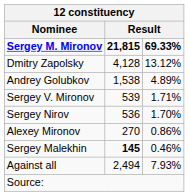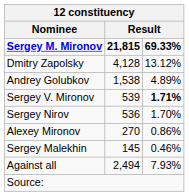(166, 98) normal -> (166, 98) bold
(131, 149) bold -> (131, 149) normal
